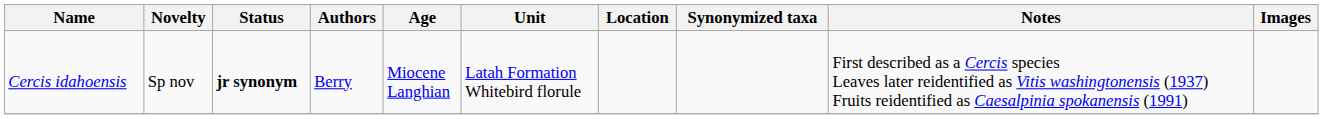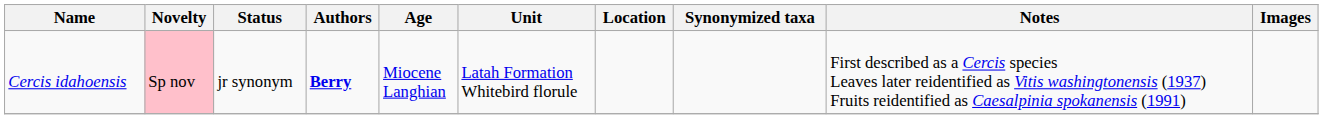(171, 81) no background -> (172, 81) pink background
(257, 81) bold -> (255, 81) normal
(333, 81) normal -> (331, 81) bold
